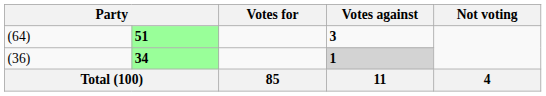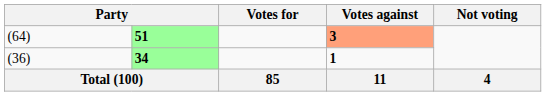(333, 36) no background -> (333, 36) lightsalmon background
(333, 58) lightgrey background -> (333, 58) no background
